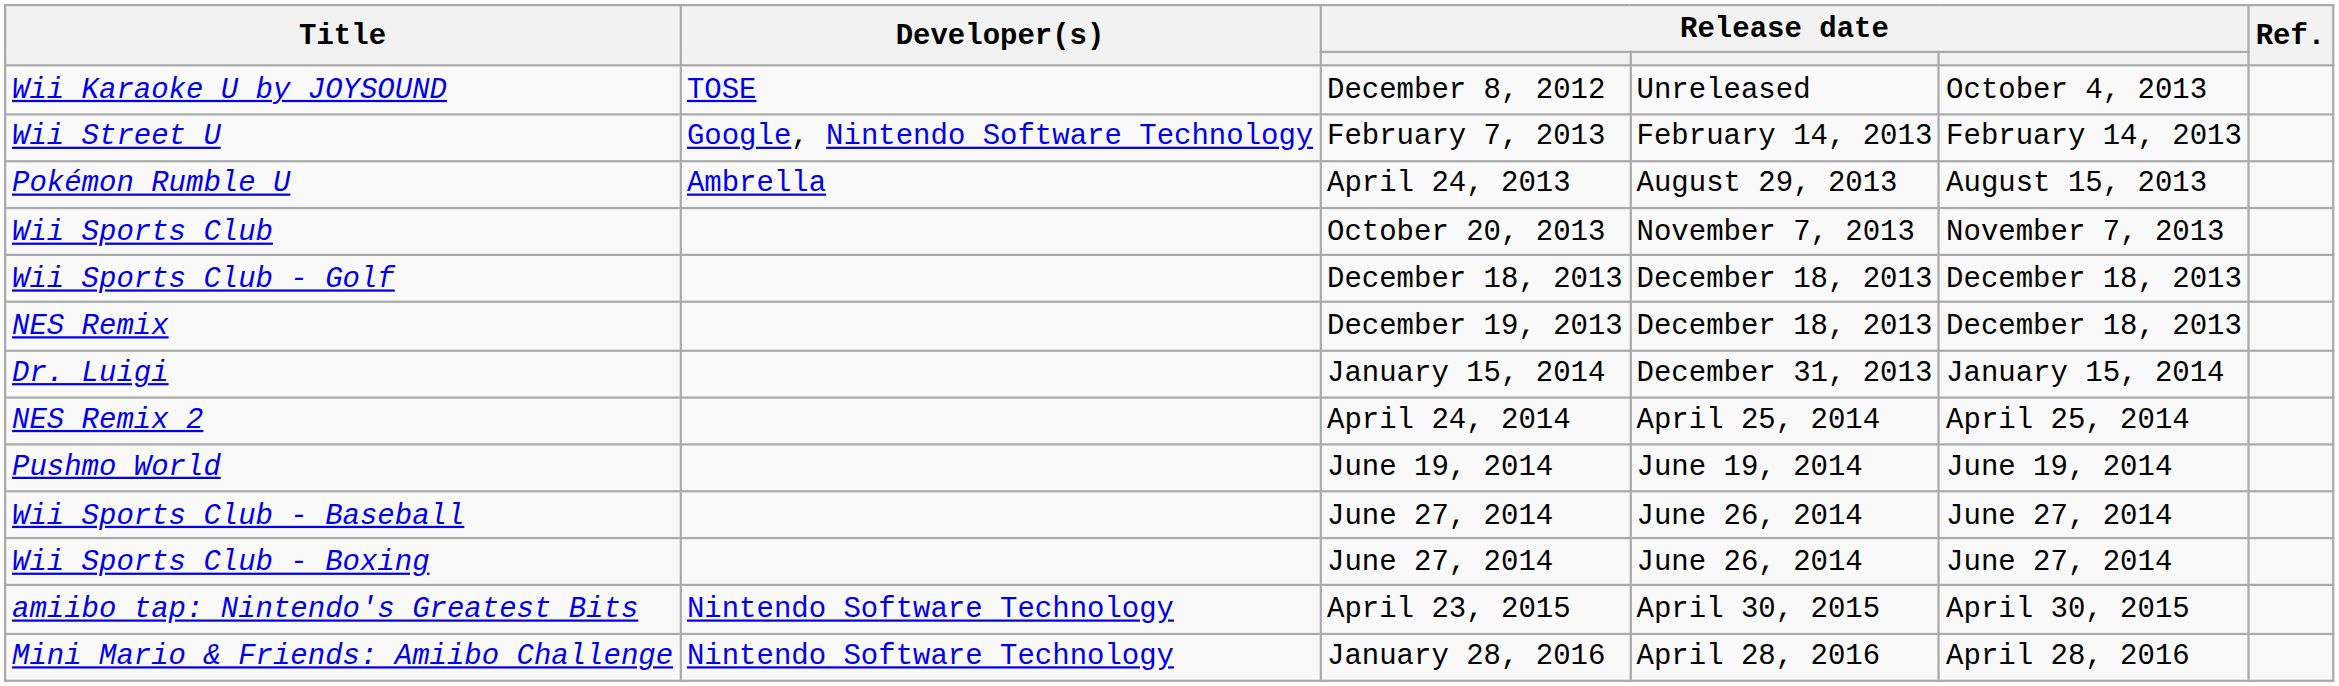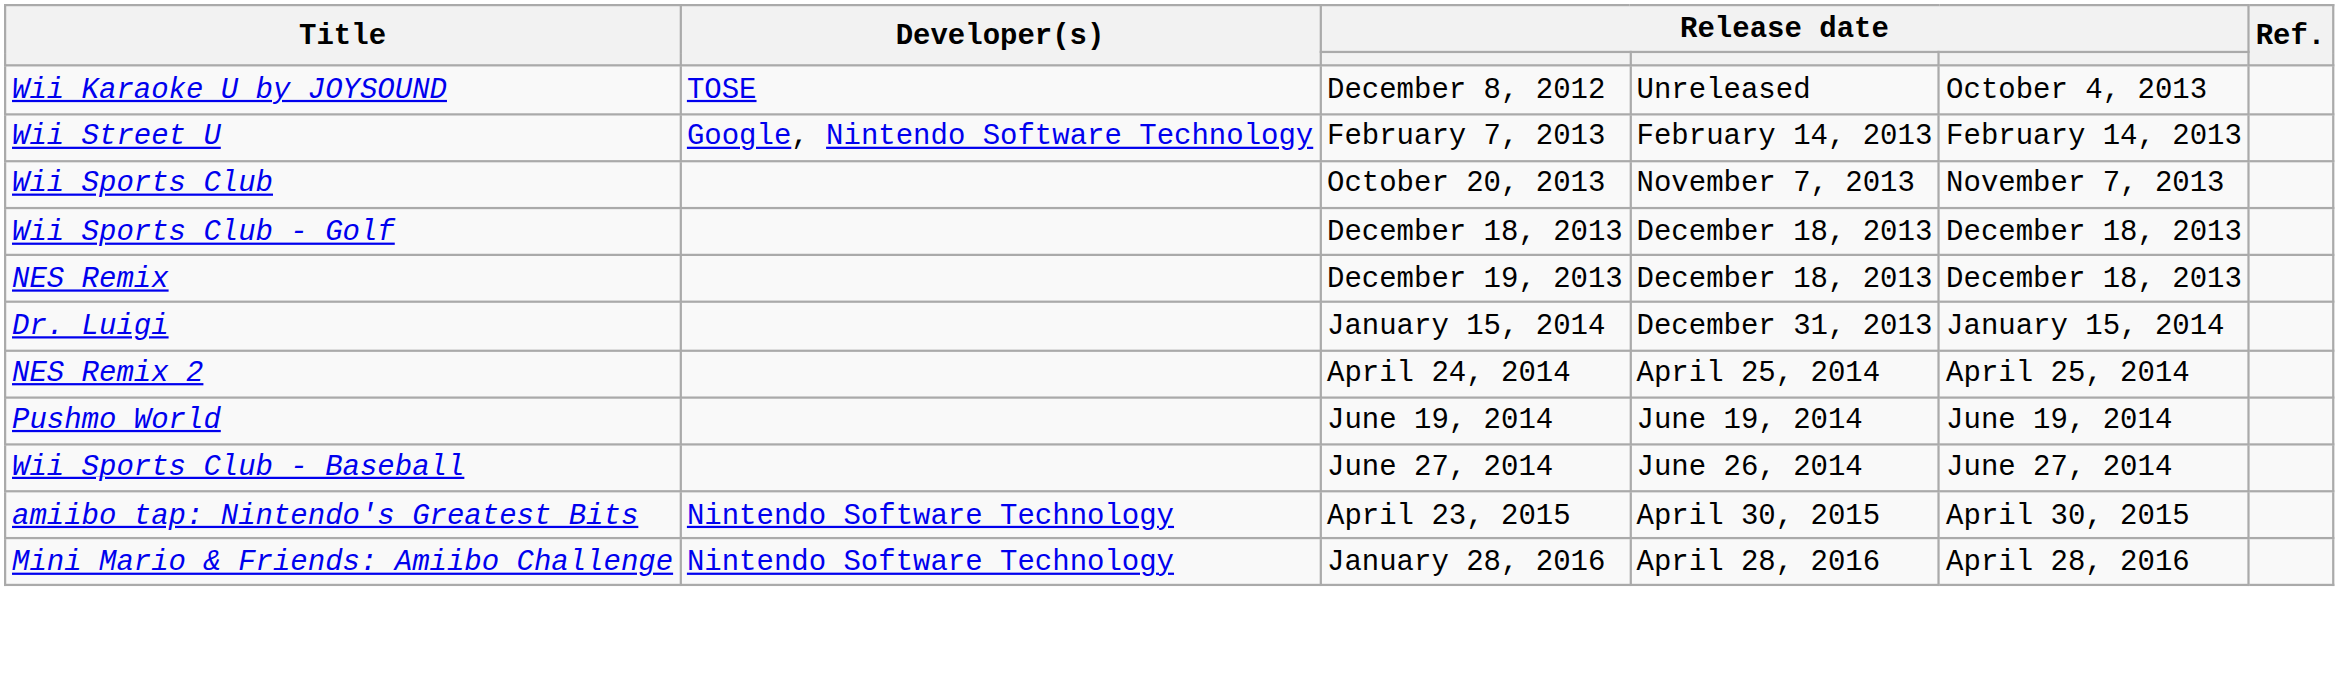- row: (151, 184)
- row: (221, 562)
